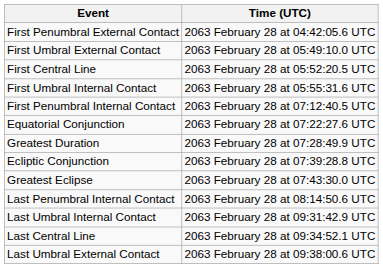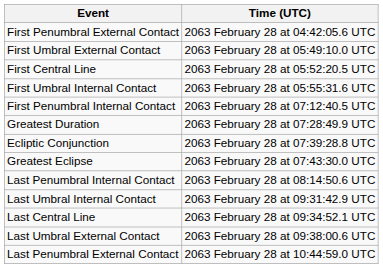- row: (66, 124)
+ row: (93, 254)
